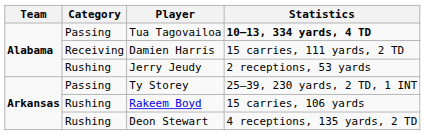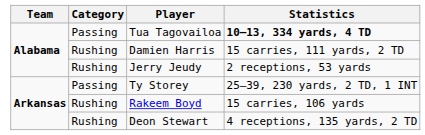(95, 50) Receiving -> (95, 50) Rushing
